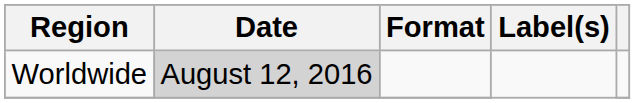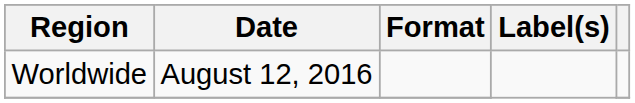(267, 73) lightgrey background -> (267, 73) no background
